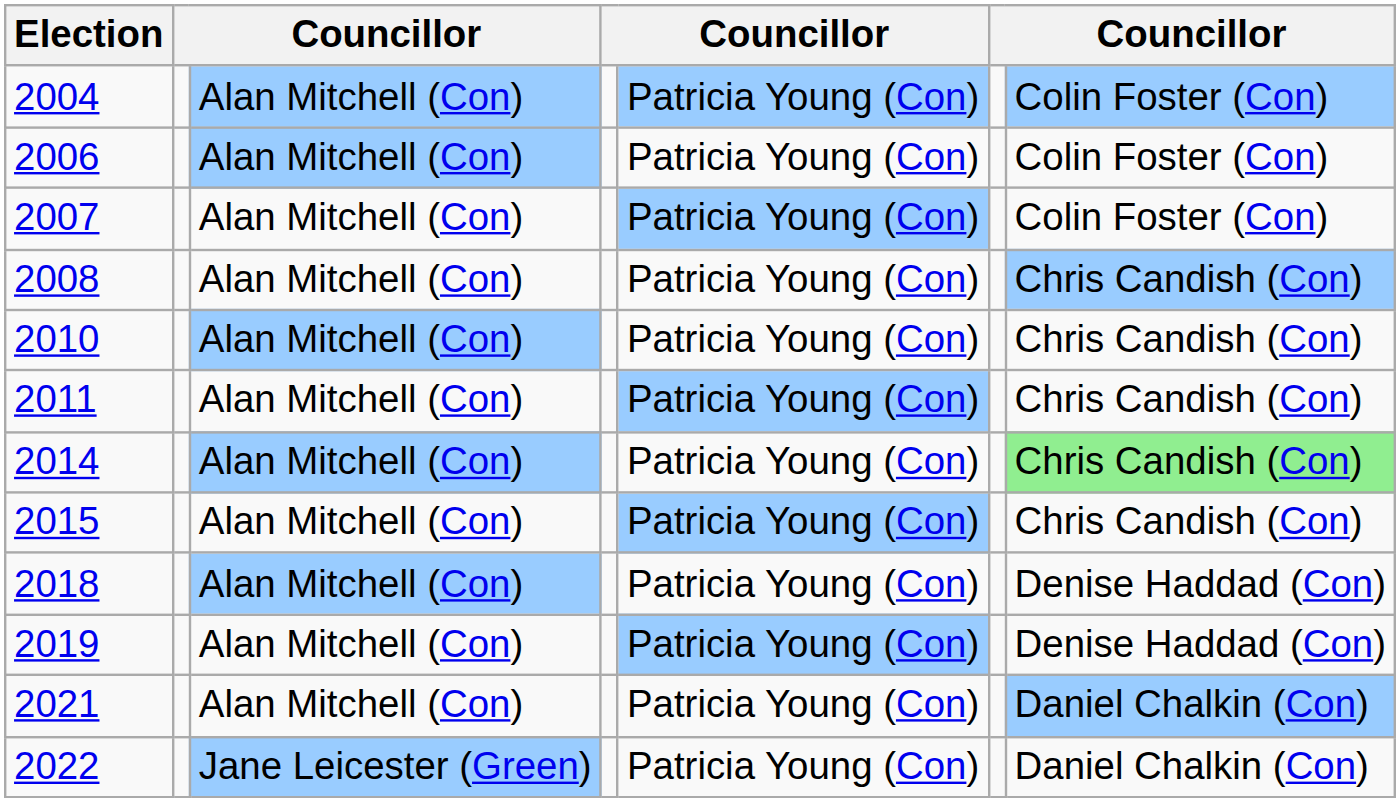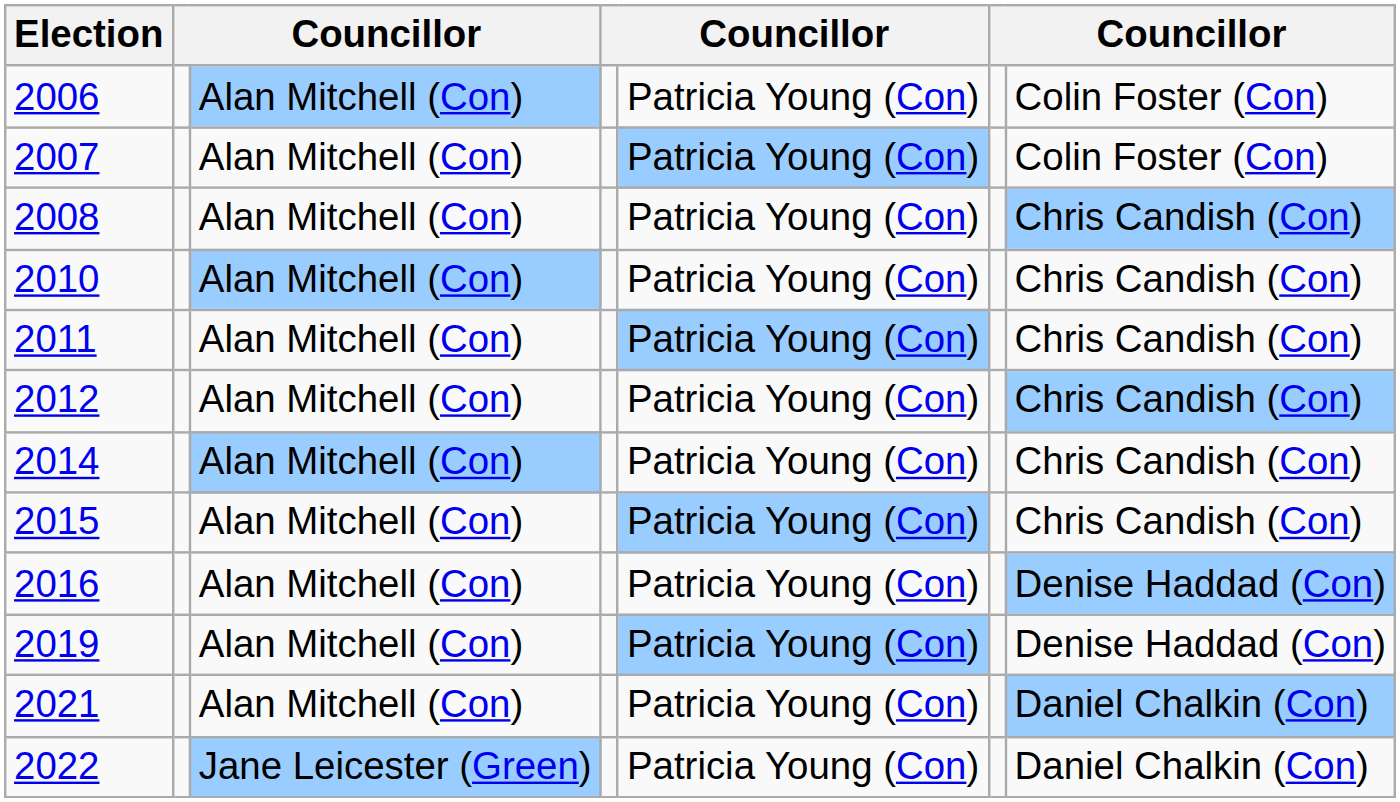- row: (57, 95)
+ row: (57, 400)
(1189, 461) lightgreen background -> (1189, 461) no background
+ row: (57, 583)
- row: (57, 583)
